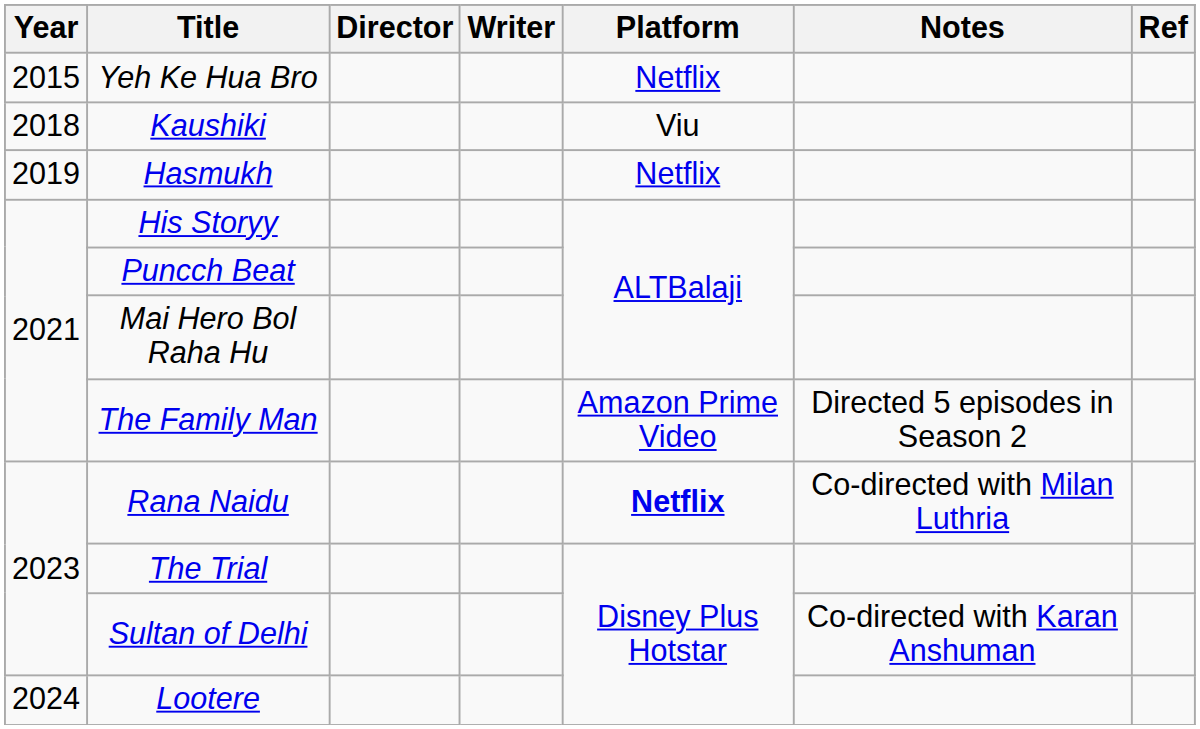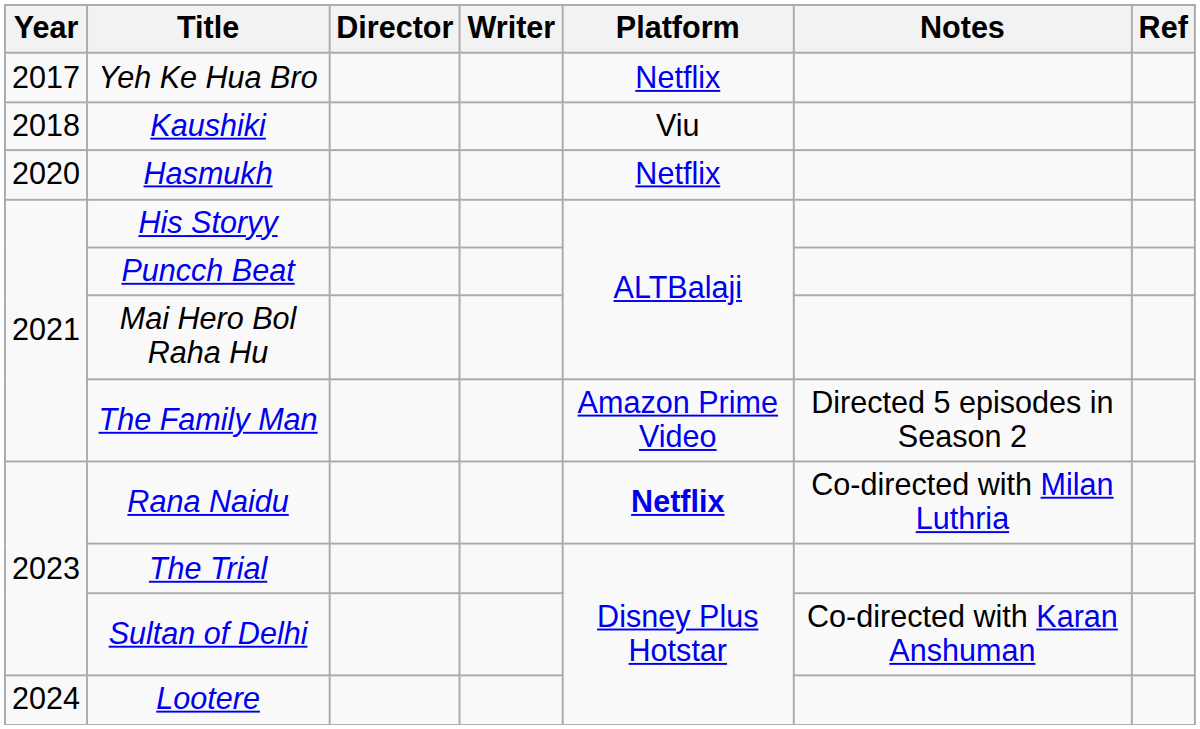(46, 77) 2015 -> (46, 77) 2017
(46, 174) 2019 -> (46, 174) 2020
